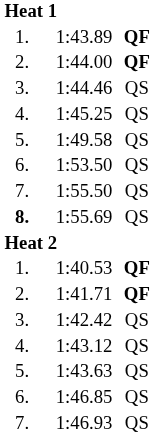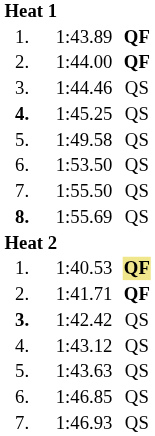(22, 113) normal -> (22, 113) bold
(137, 268) no background -> (137, 268) khaki background
(22, 319) normal -> (22, 319) bold
